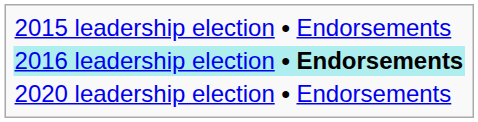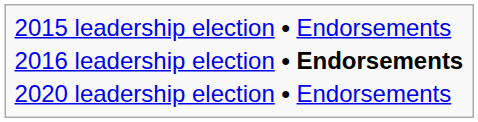(239, 61) paleturquoise background -> (239, 61) no background
